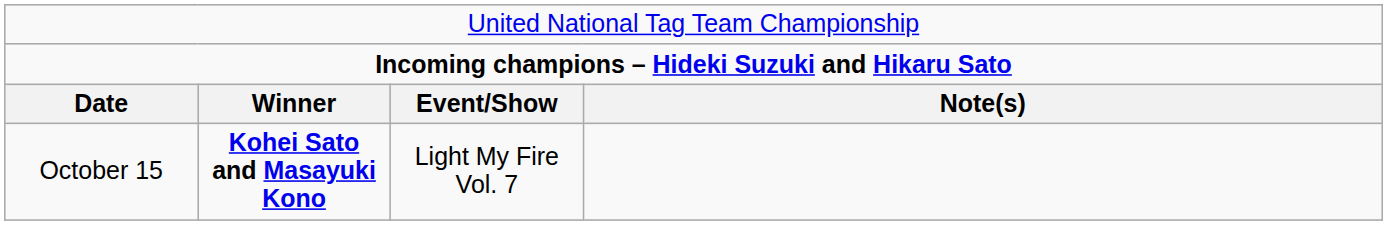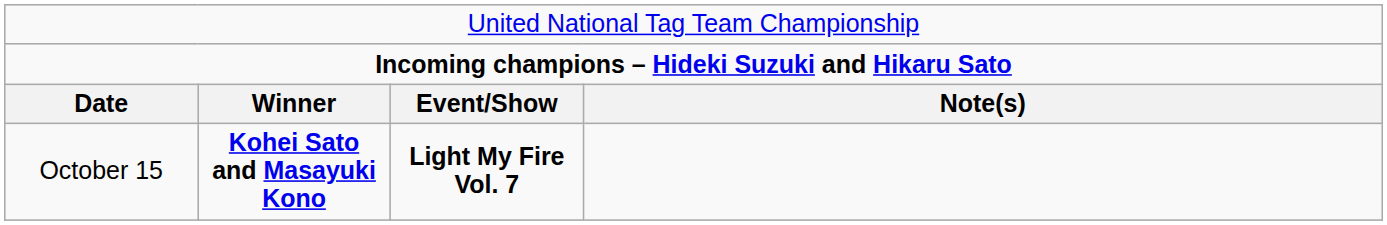(487, 171) normal -> (487, 171) bold
